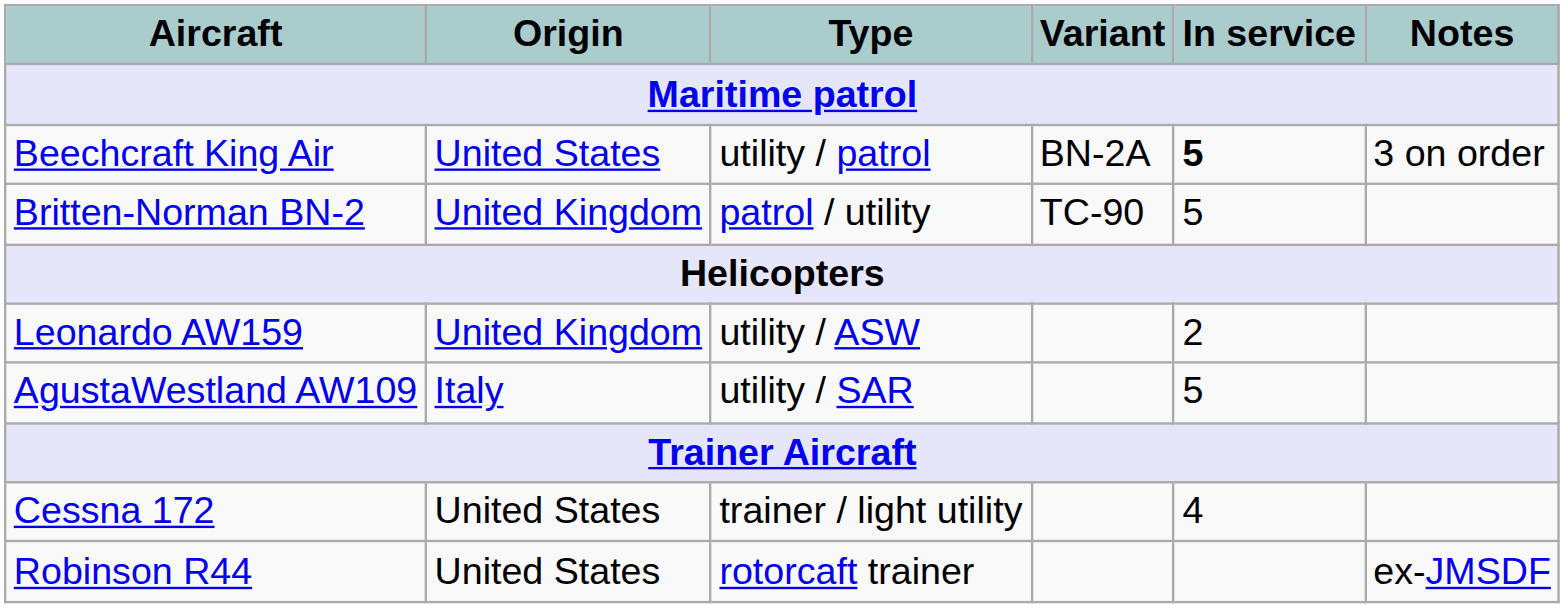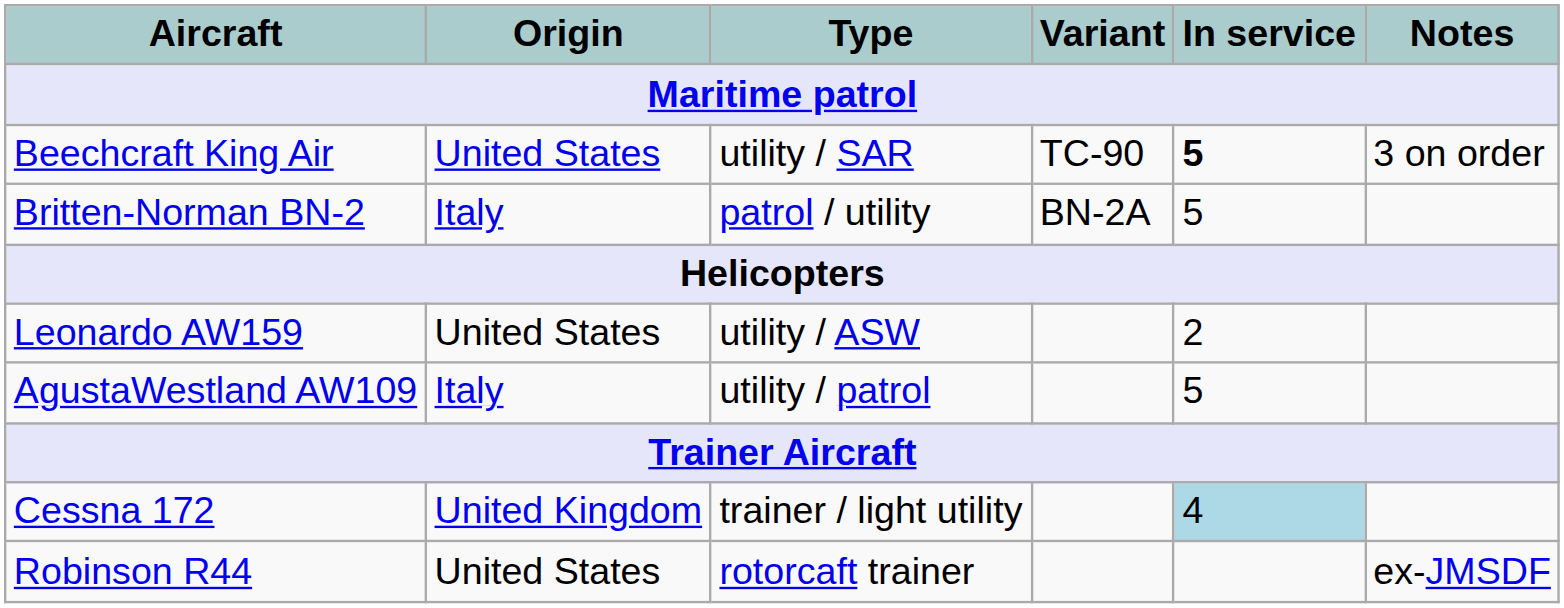(825, 153) utility / patrol -> (817, 153) utility / SAR
(1095, 153) BN-2A -> (1092, 153) TC-90
(568, 213) United Kingdom -> (469, 213) Italy
(1092, 213) TC-90 -> (1095, 213) BN-2A
(568, 332) United Kingdom -> (547, 332) United States
(817, 392) utility / SAR -> (825, 392) utility / patrol
(547, 511) United States -> (568, 511) United Kingdom
(1193, 511) no background -> (1193, 511) lightblue background
